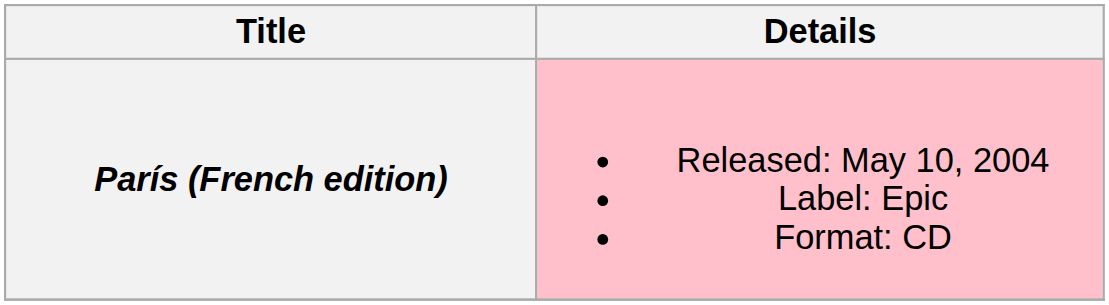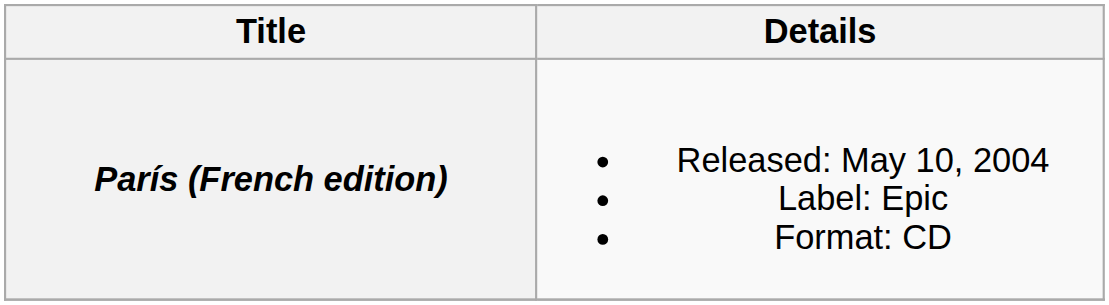(820, 199) pink background -> (820, 199) no background
